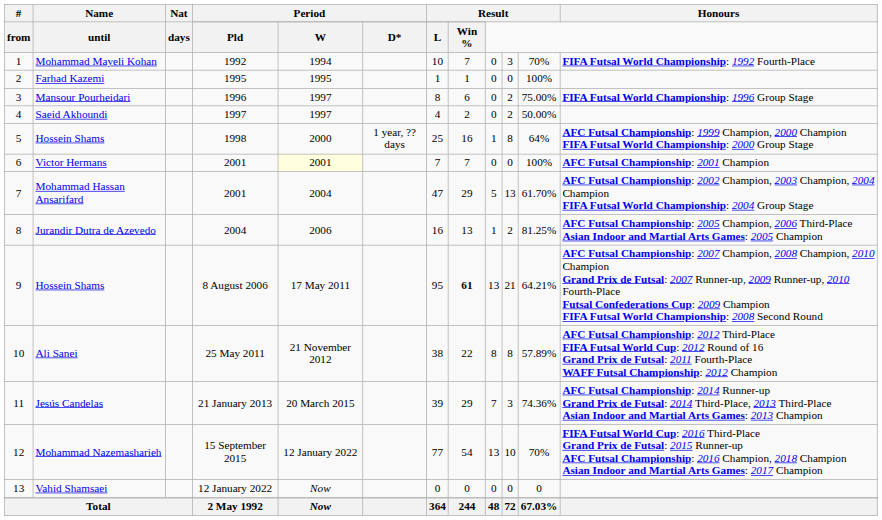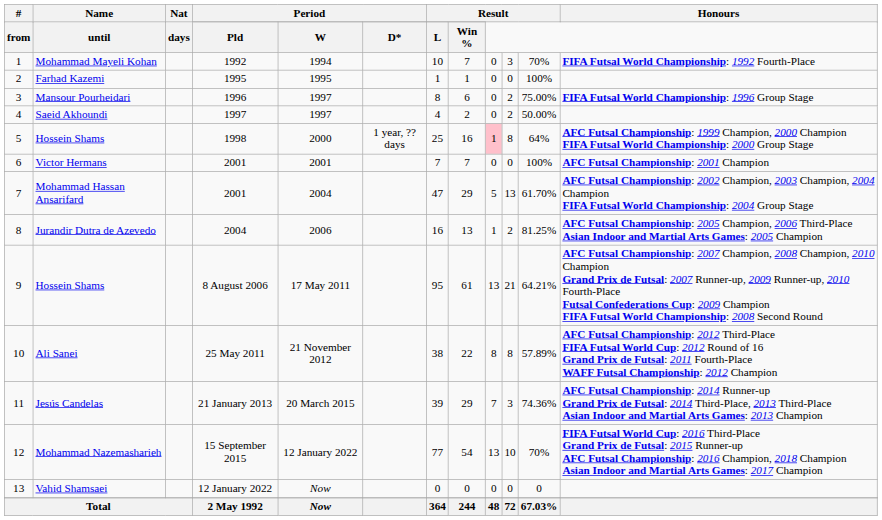(494, 138) no background -> (494, 138) pink background
(320, 162) lightyellow background -> (320, 162) no background
(467, 285) bold -> (467, 285) normal
